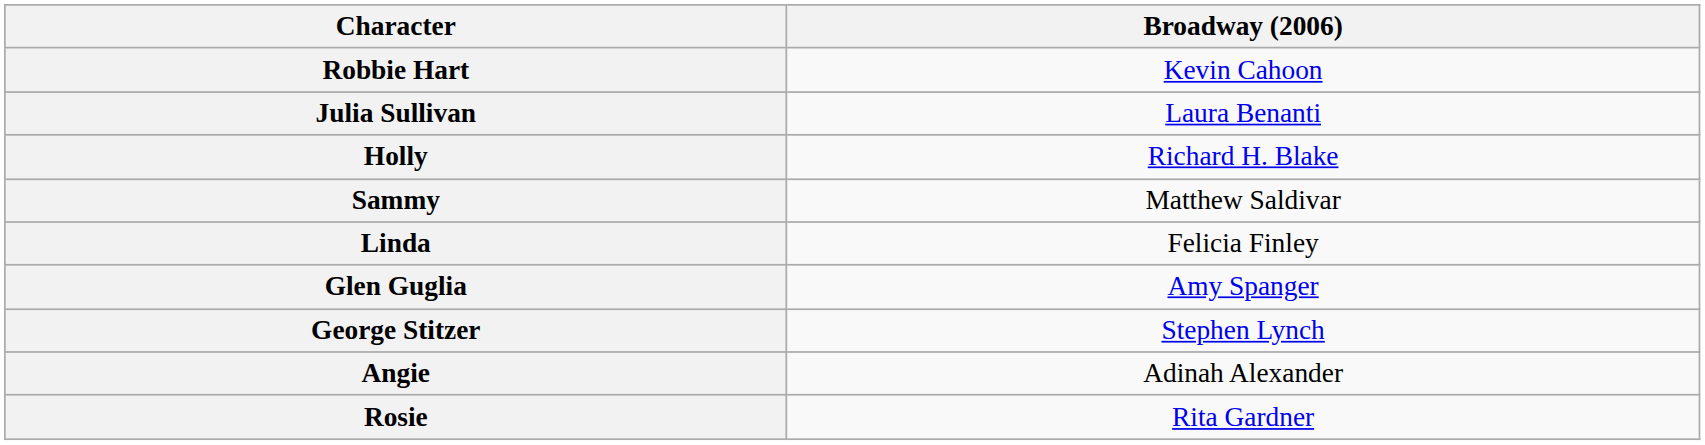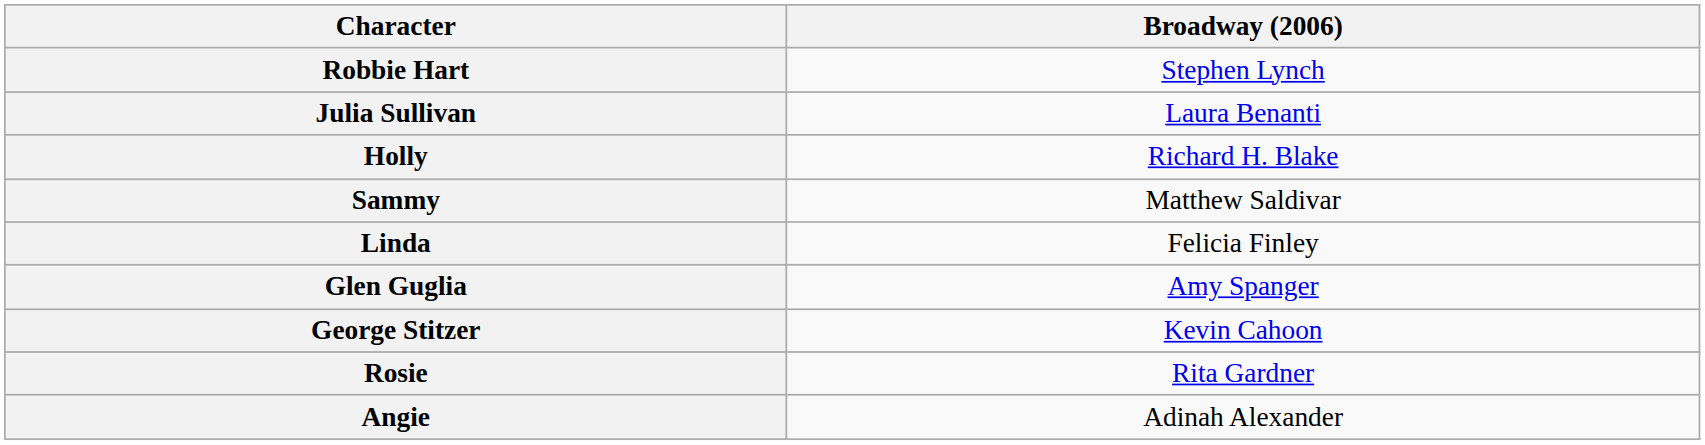(1243, 69) Kevin Cahoon -> (1243, 69) Stephen Lynch
(1243, 329) Stephen Lynch -> (1243, 329) Kevin Cahoon
rows swapped: (396, 416) <-> (396, 373)
